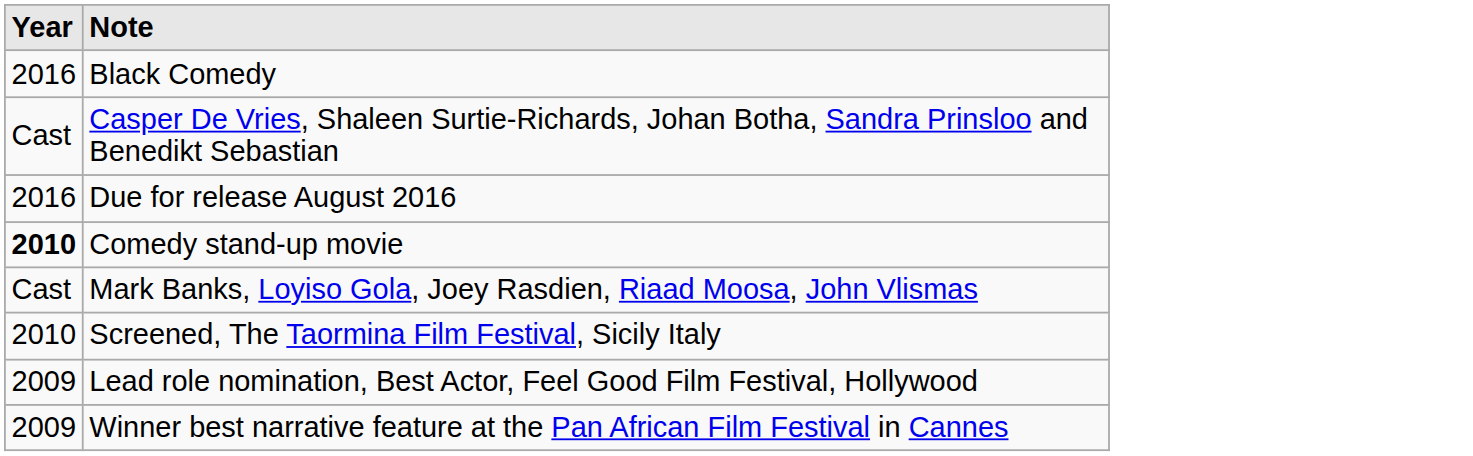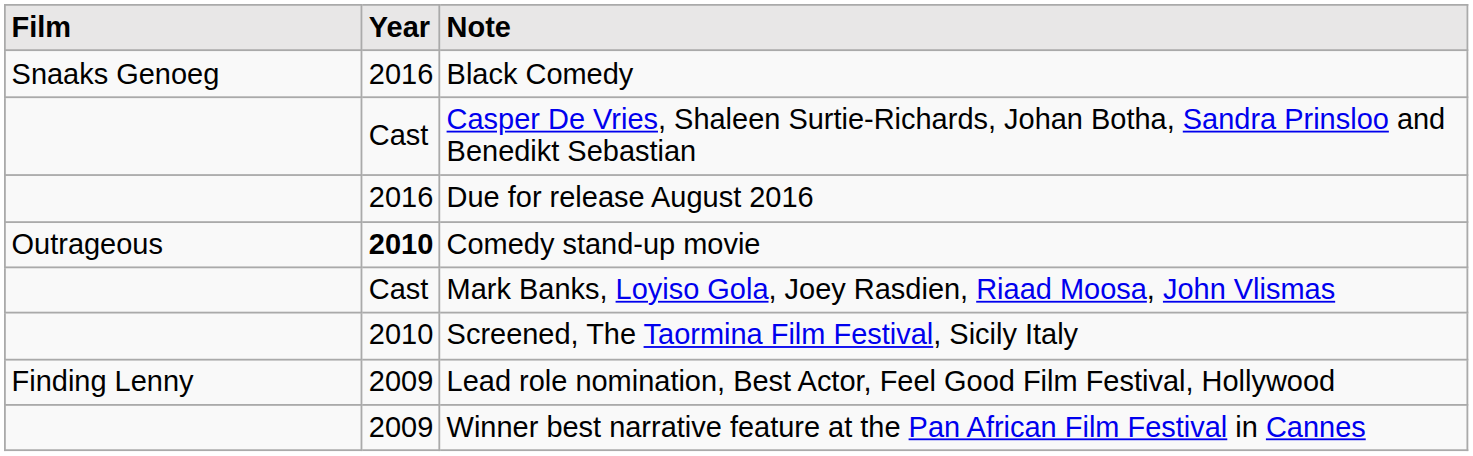+ column: (41, 27)
